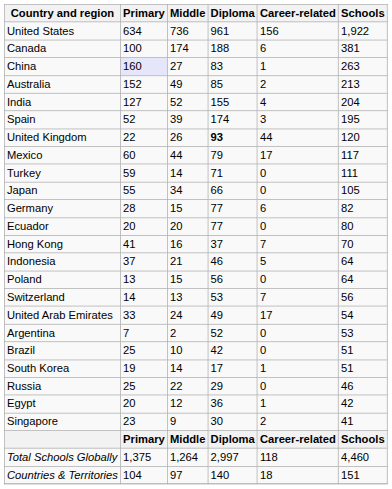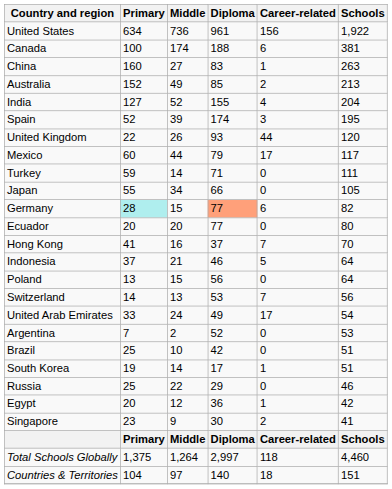(132, 66) lavender background -> (132, 66) no background
(217, 137) bold -> (217, 137) normal
(129, 208) no background -> (129, 208) paleturquoise background
(217, 208) no background -> (217, 208) lightsalmon background
